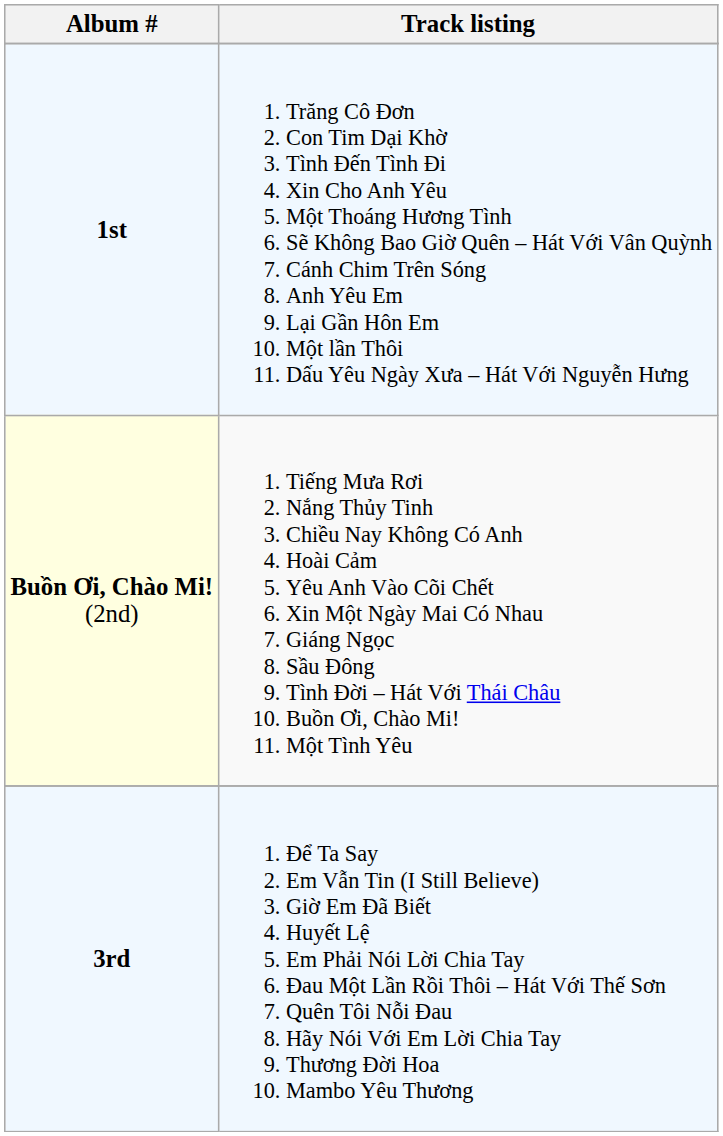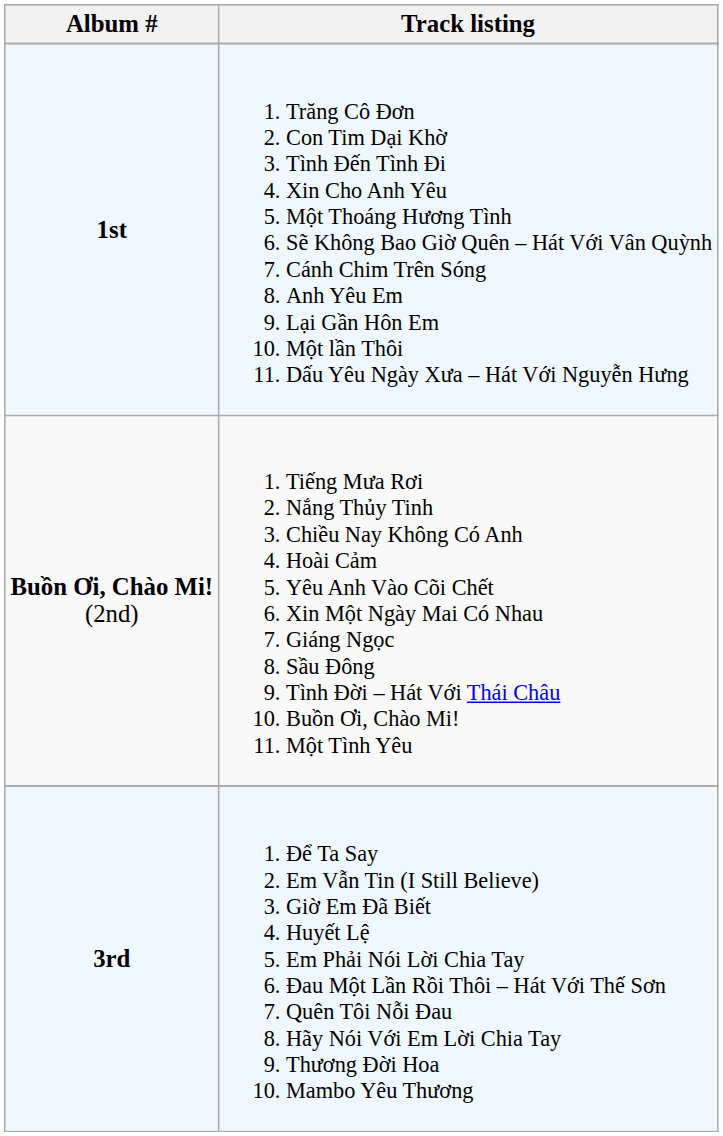(112, 600) lightyellow background -> (112, 600) no background
